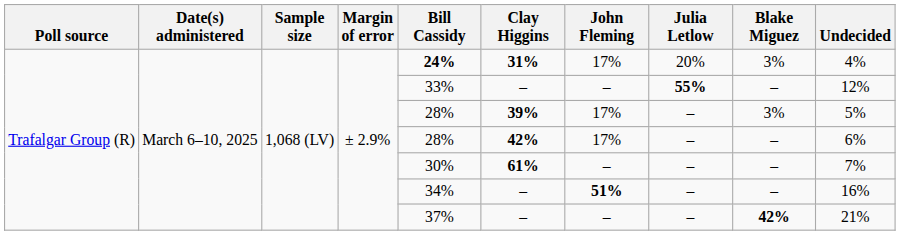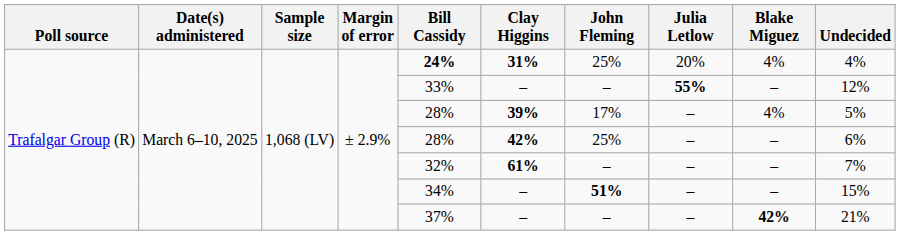(607, 62) 17% -> (607, 62) 25%
(774, 62) 3% -> (774, 62) 4%
(774, 114) 3% -> (774, 114) 4%
(607, 139) 17% -> (607, 139) 25%
(439, 165) 30% -> (439, 165) 32%
(855, 191) 16% -> (855, 191) 15%
